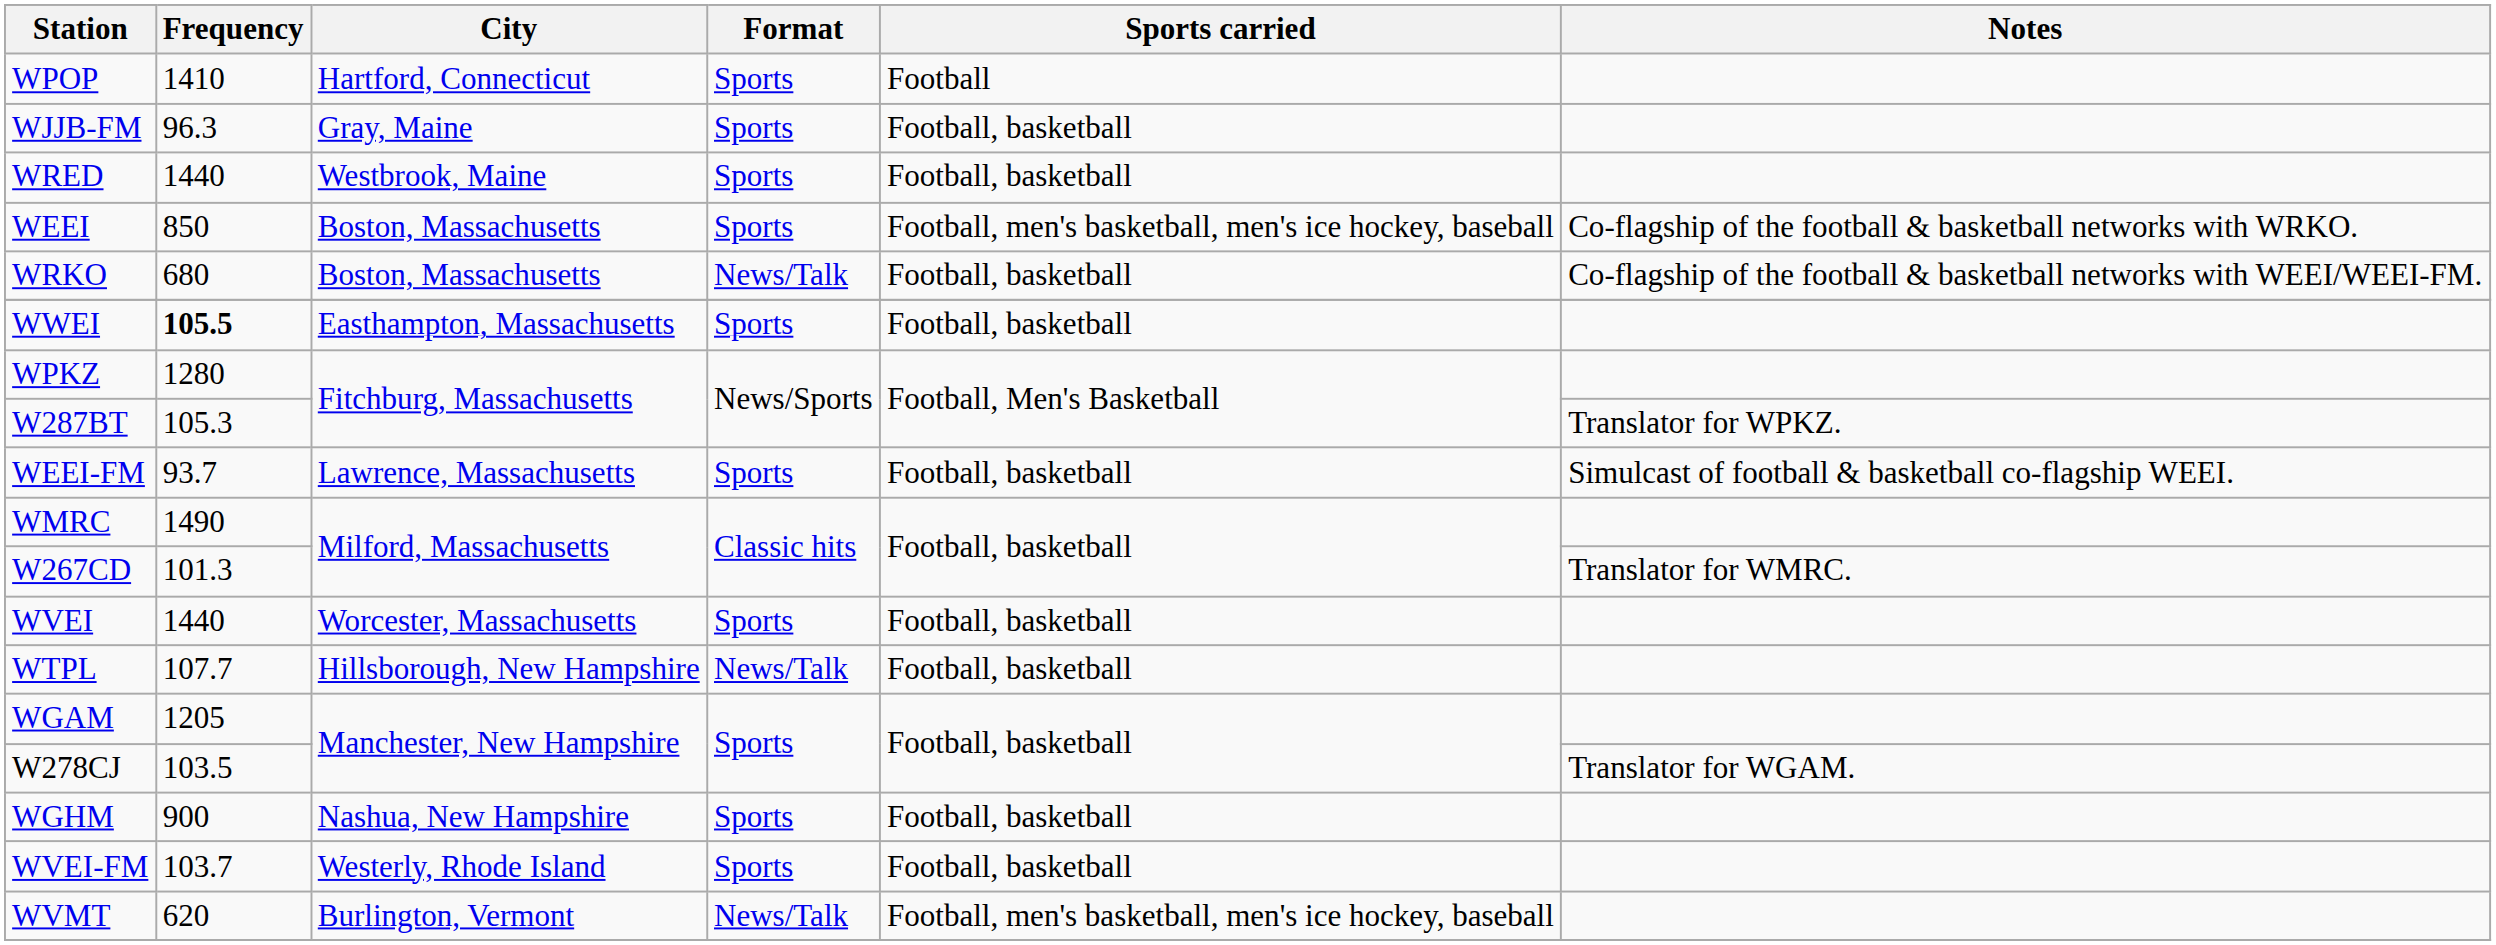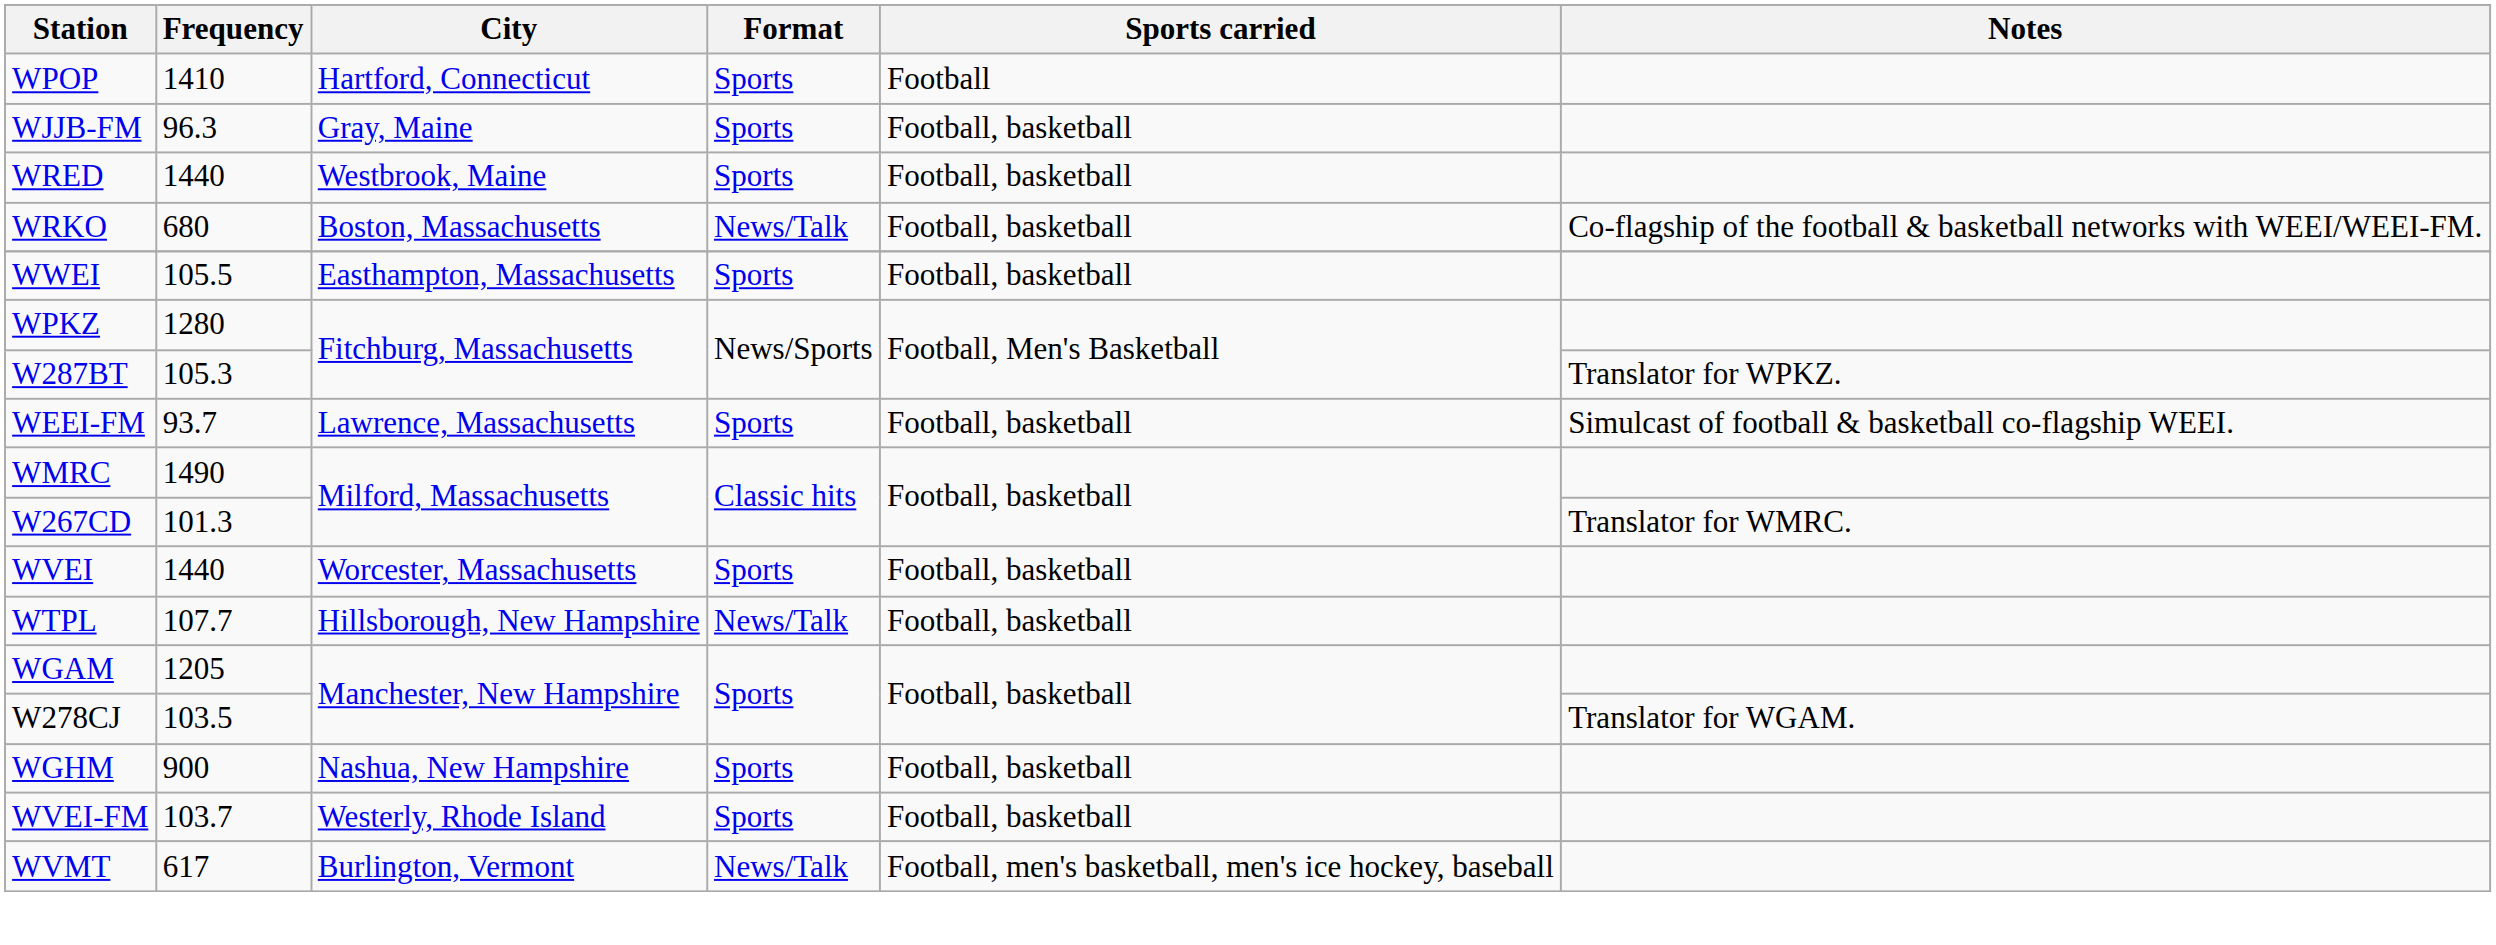- row: (51, 226)
(198, 324) bold -> (198, 275) normal
(186, 915) 620 -> (186, 865) 617
